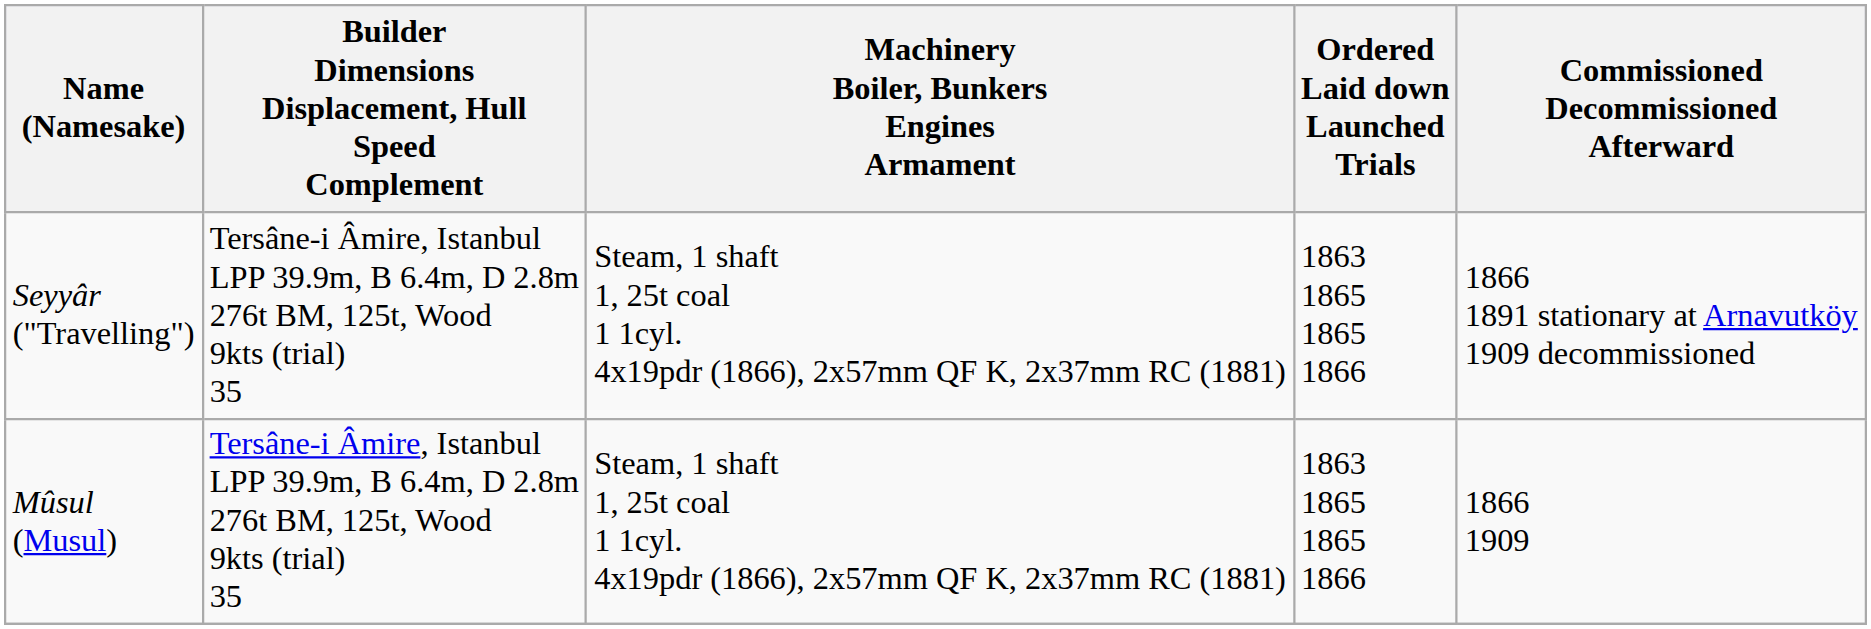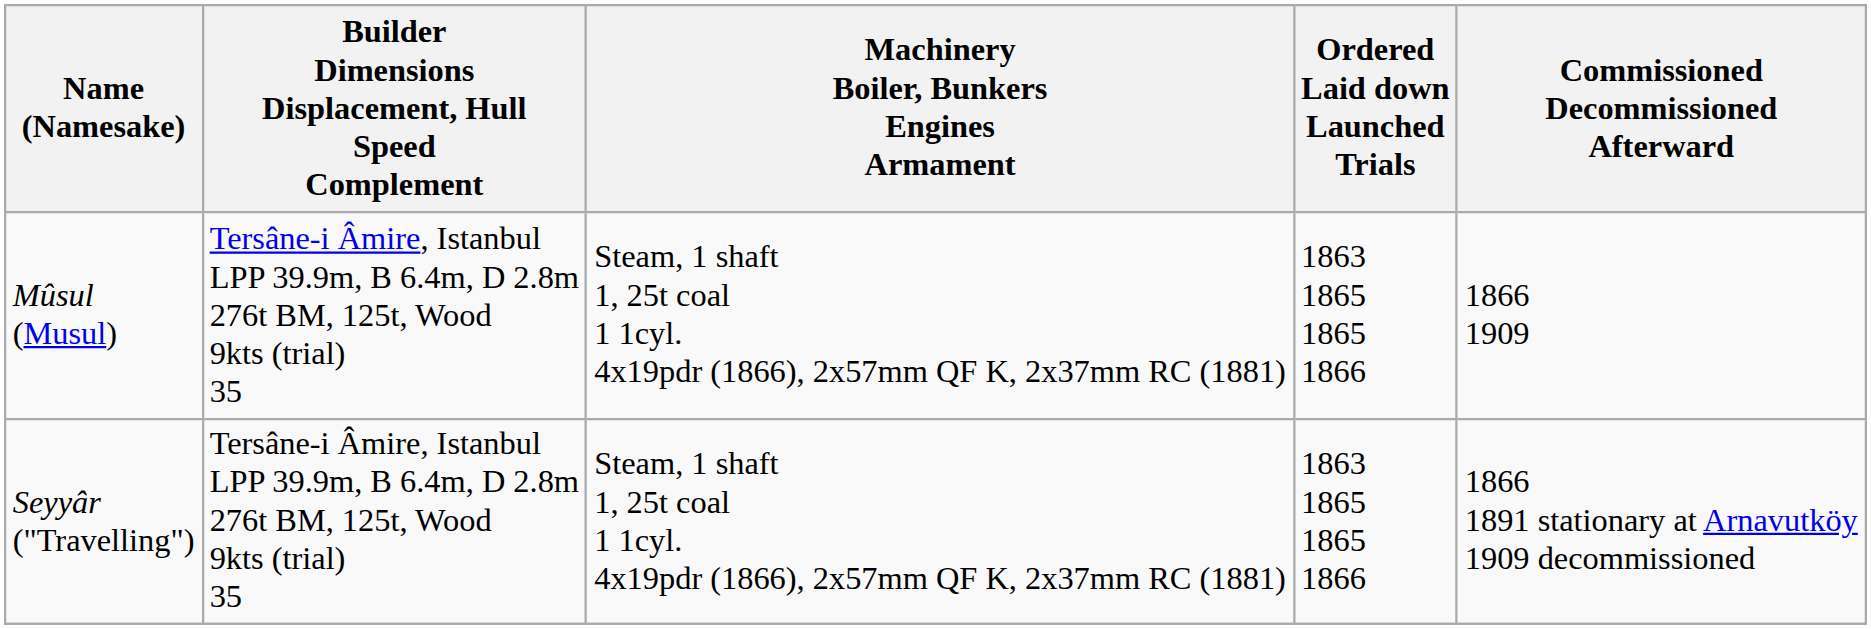rows swapped: (65, 520) <-> (104, 314)
